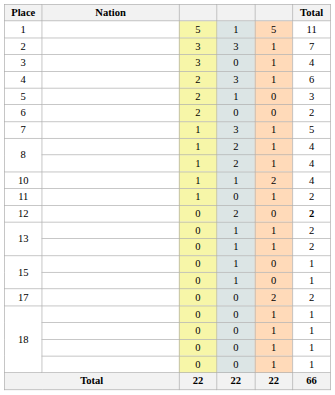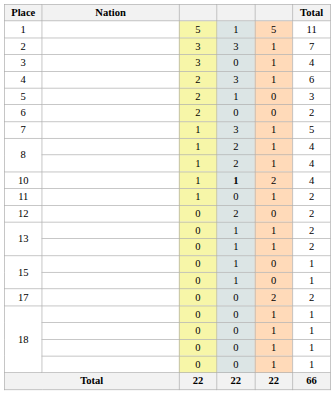(236, 180) normal -> (236, 180) bold
(312, 213) bold -> (312, 213) normal
